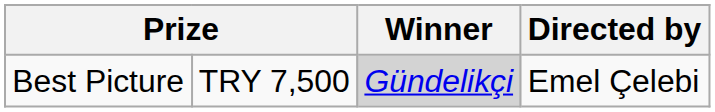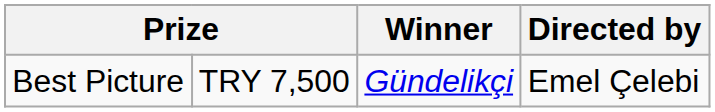(439, 80) lightgrey background -> (439, 80) no background
